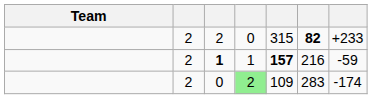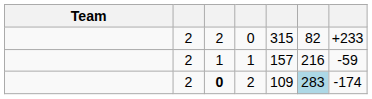(313, 38) bold -> (313, 38) normal
(219, 61) bold -> (219, 61) normal
(282, 61) bold -> (282, 61) normal
(219, 83) normal -> (219, 83) bold
(251, 83) lightgreen background -> (251, 83) no background
(313, 83) no background -> (313, 83) lightblue background
